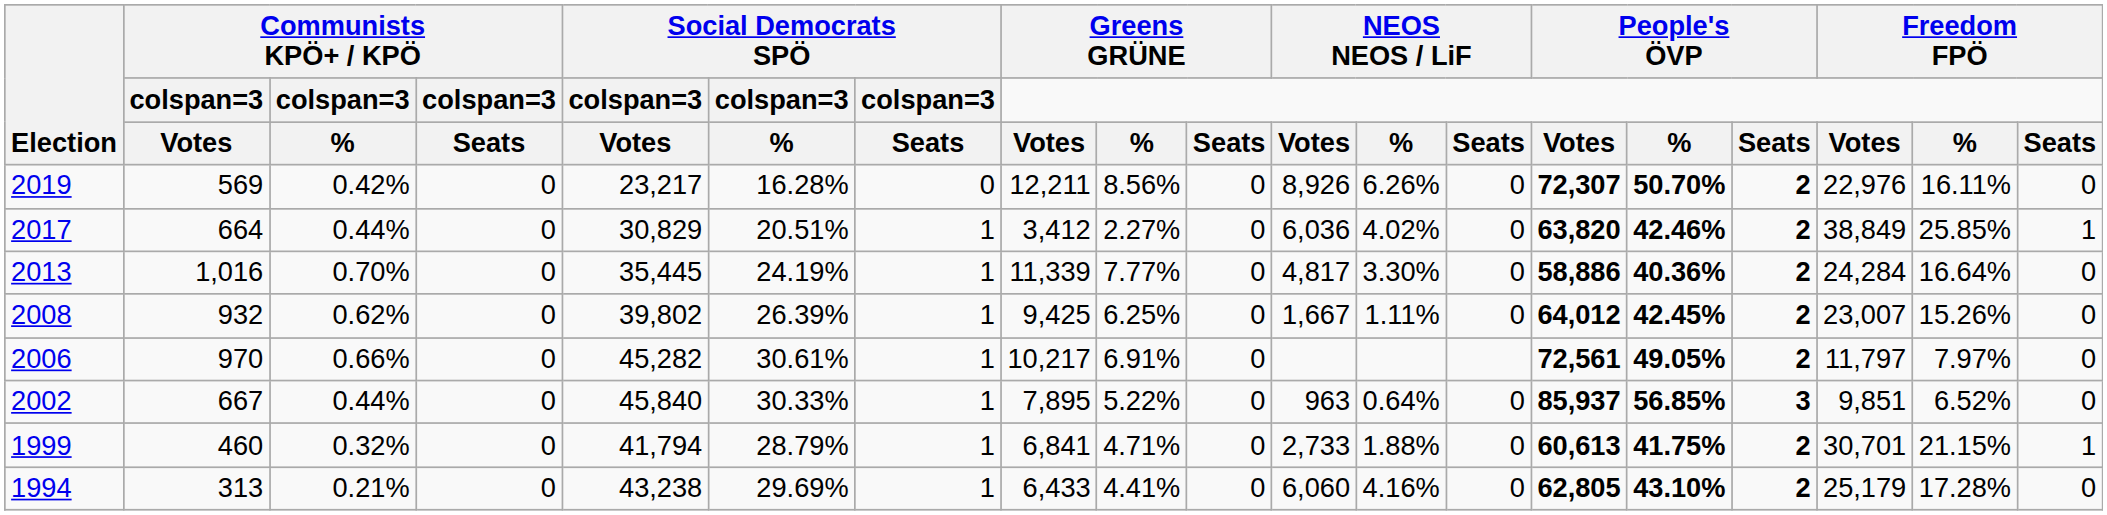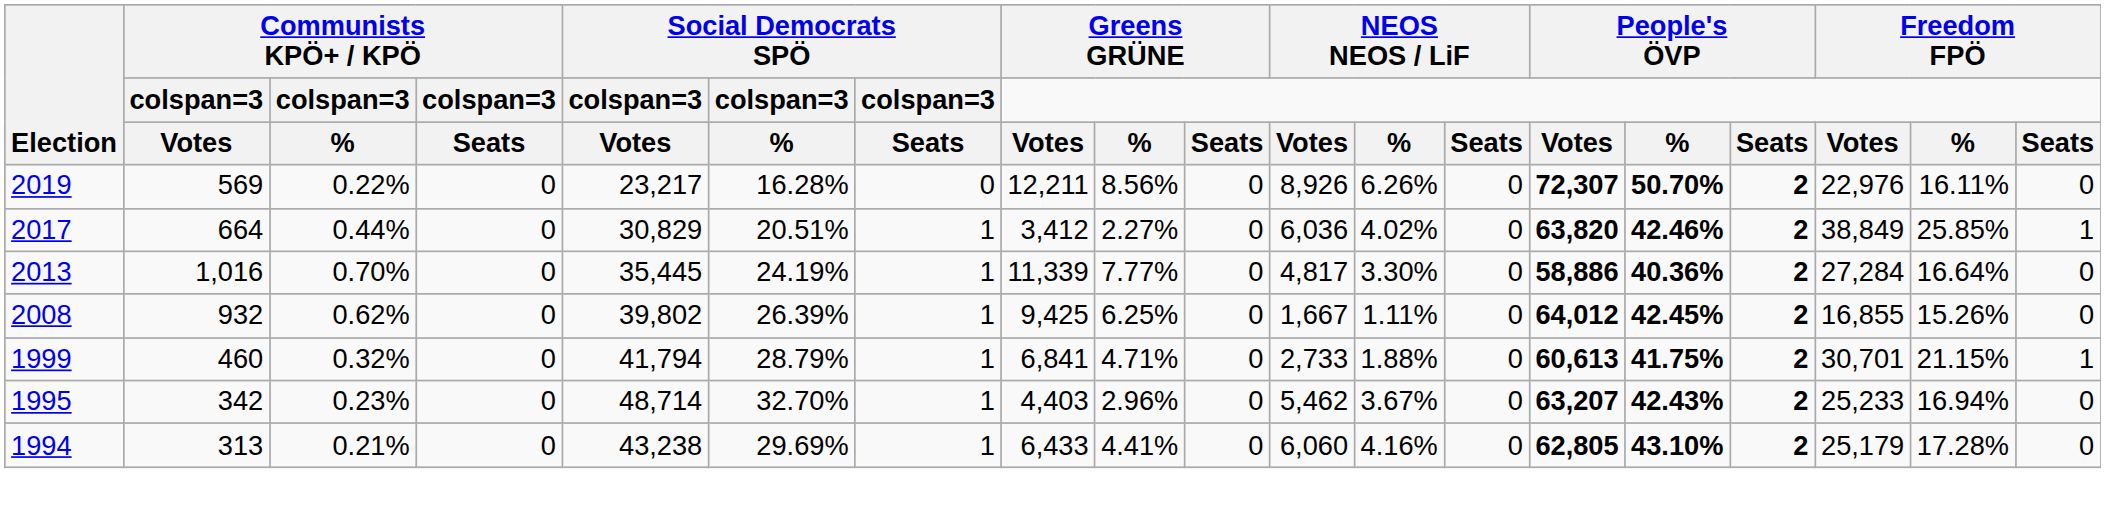(371, 186) 0.42% -> (371, 186) 0.22%
(1865, 272) 24,284 -> (1863, 272) 27,284
(1865, 315) 23,007 -> (1863, 315) 16,855
- row: (41, 358)
- row: (41, 401)
+ row: (41, 401)
